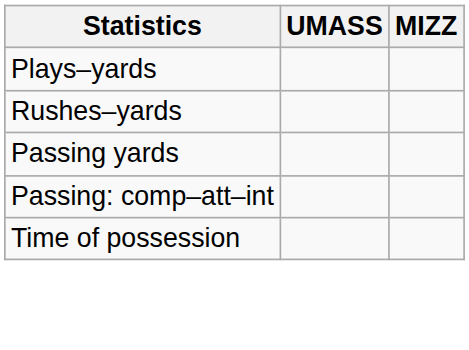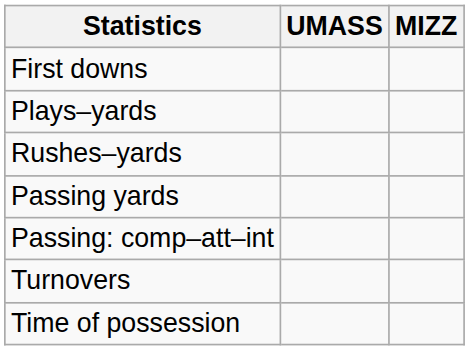+ row: (79, 68)
+ row: (71, 280)
